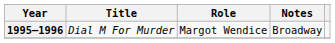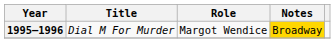(297, 30) no background -> (297, 30) gold background
